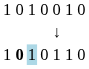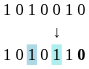(20, 54) bold -> (20, 54) normal
(57, 54) no background -> (57, 54) paleturquoise background
(81, 54) normal -> (81, 54) bold
